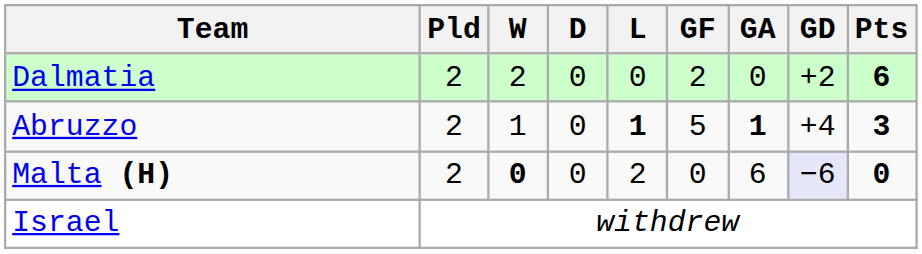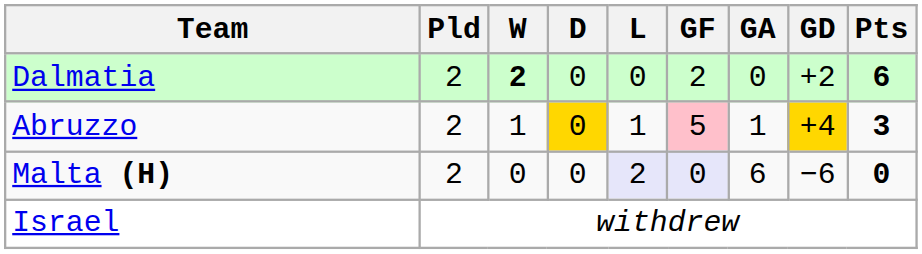(518, 78) normal -> (518, 78) bold
(578, 126) no background -> (578, 126) gold background
(638, 126) bold -> (638, 126) normal
(698, 126) no background -> (698, 126) pink background
(758, 126) bold -> (758, 126) normal
(818, 126) no background -> (818, 126) gold background
(518, 175) bold -> (518, 175) normal
(638, 175) no background -> (638, 175) lavender background
(698, 175) no background -> (698, 175) lavender background
(818, 175) lavender background -> (818, 175) no background
